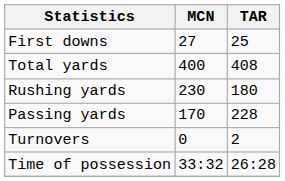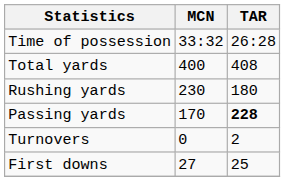rows swapped: (58, 42) <-> (90, 164)
(244, 115) normal -> (244, 115) bold
